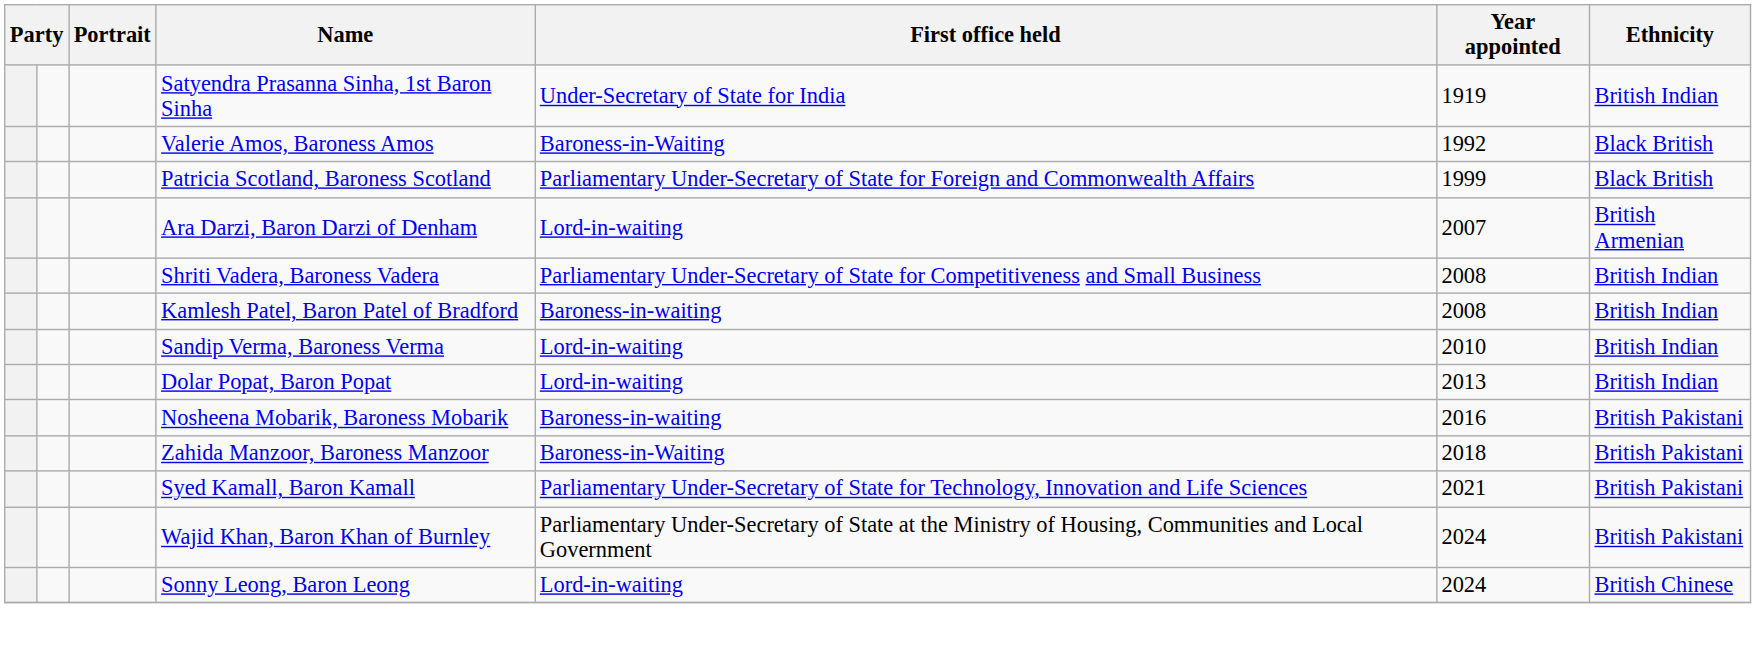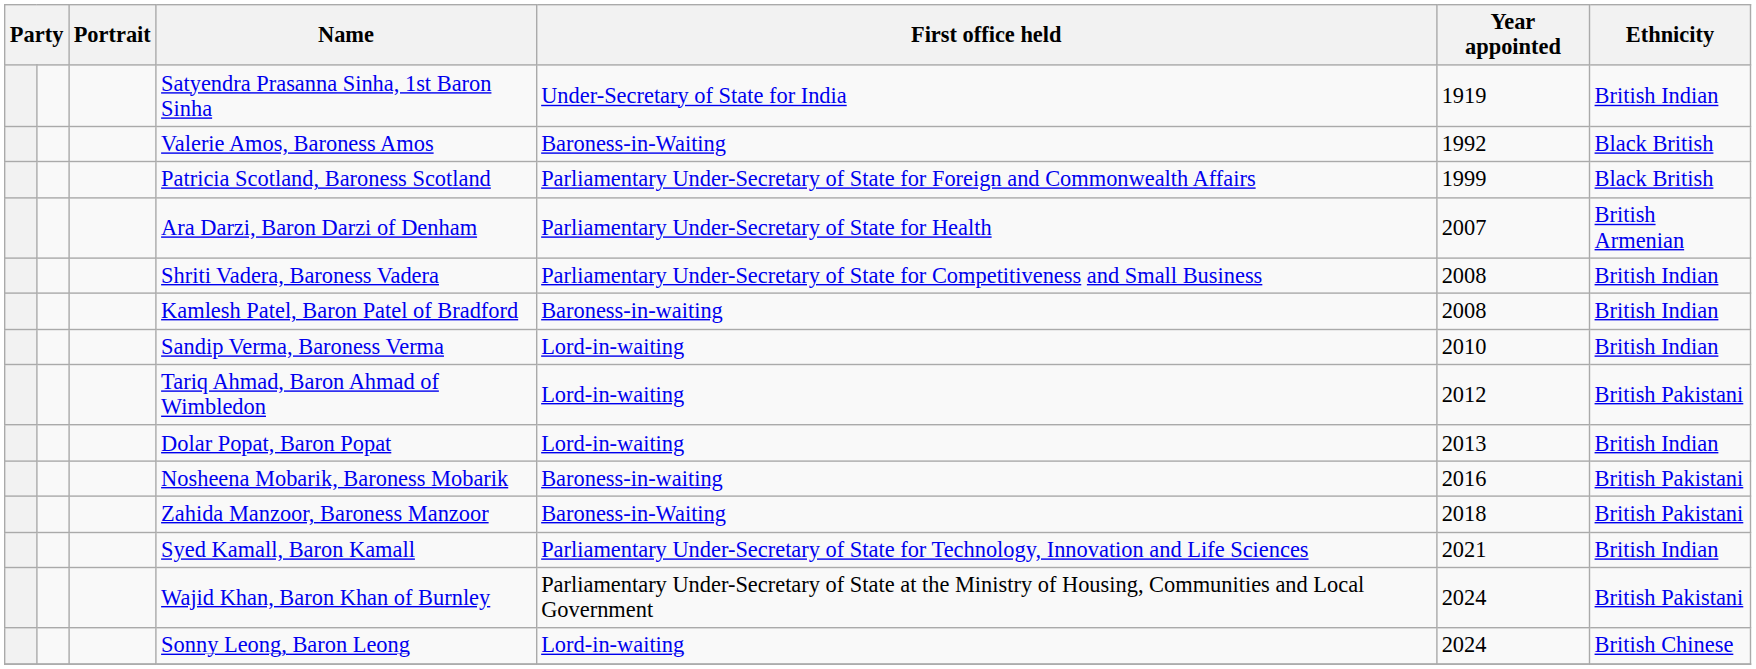(611, 227) Lord-in-waiting -> (766, 227) Parliamentary Under-Secretary of State for Health
+ row: (300, 394)
(1669, 488) British Pakistani -> (1656, 549) British Indian
